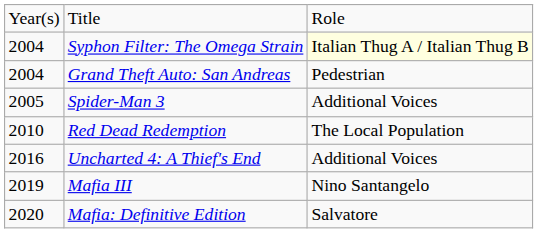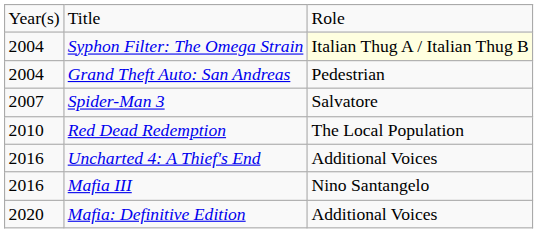(26, 102) 2005 -> (26, 102) 2007
(374, 102) Additional Voices -> (345, 102) Salvatore
(26, 185) 2019 -> (26, 185) 2016
(345, 213) Salvatore -> (374, 213) Additional Voices
